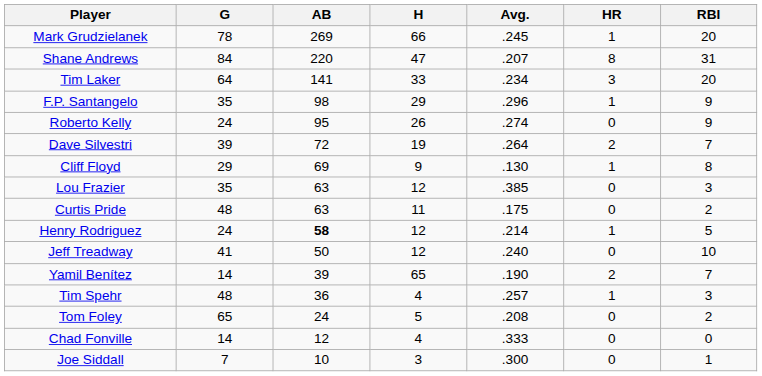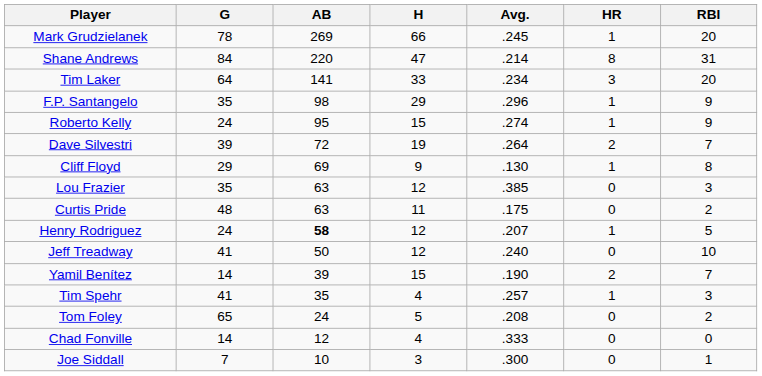(515, 58) .207 -> (515, 58) .214
(418, 123) 26 -> (418, 123) 15
(612, 123) 0 -> (612, 123) 1
(515, 230) .214 -> (515, 230) .207
(418, 274) 65 -> (418, 274) 15
(225, 295) 48 -> (225, 295) 41
(322, 295) 36 -> (322, 295) 35
